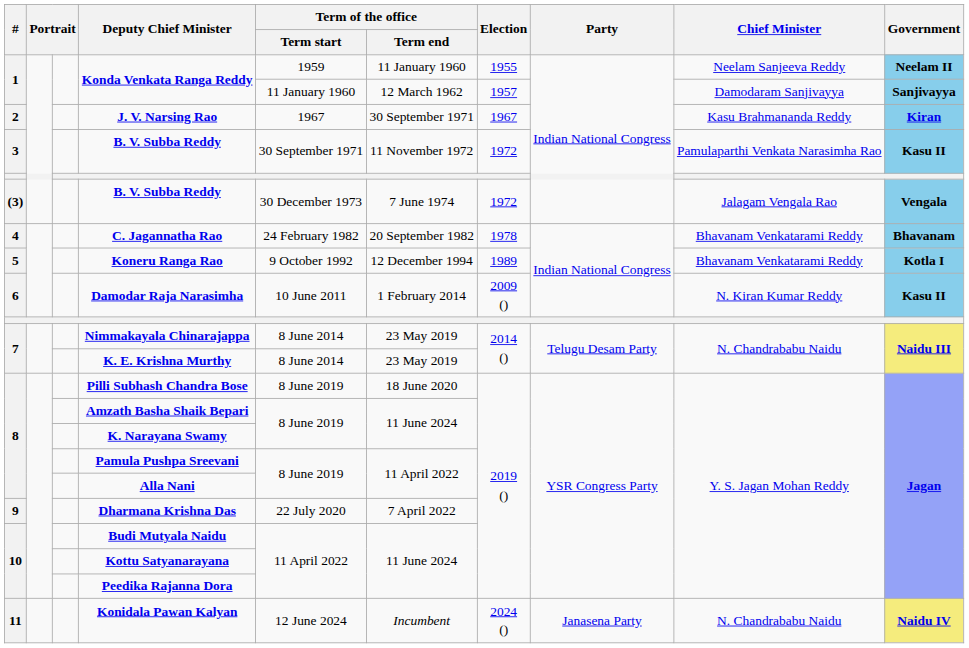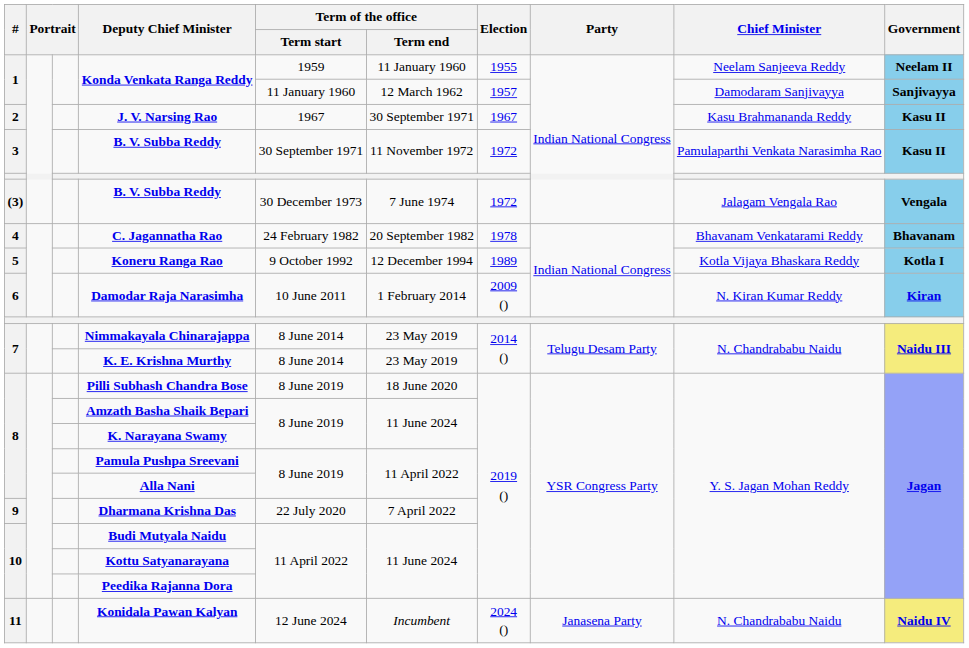(924, 116) Kiran -> (924, 116) Kasu II
(779, 260) Bhavanam Venkatarami Reddy -> (779, 260) Kotla Vijaya Bhaskara Reddy
(924, 295) Kasu II -> (924, 295) Kiran
